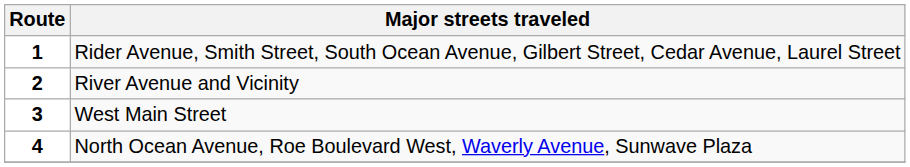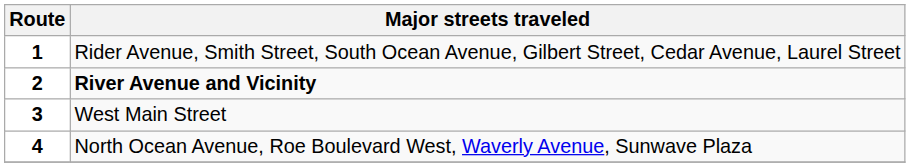(187, 83) normal -> (195, 83) bold
